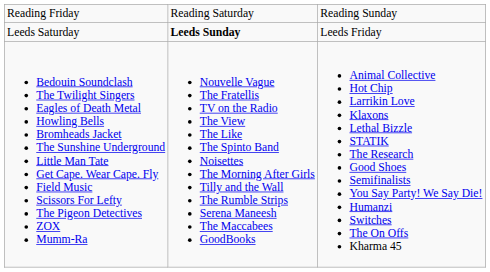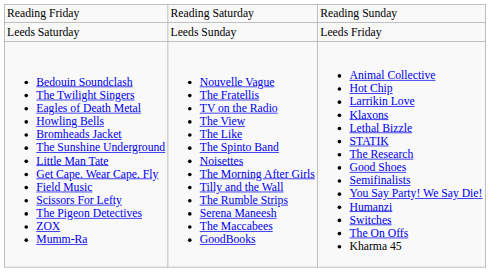(205, 32) bold -> (203, 32) normal
